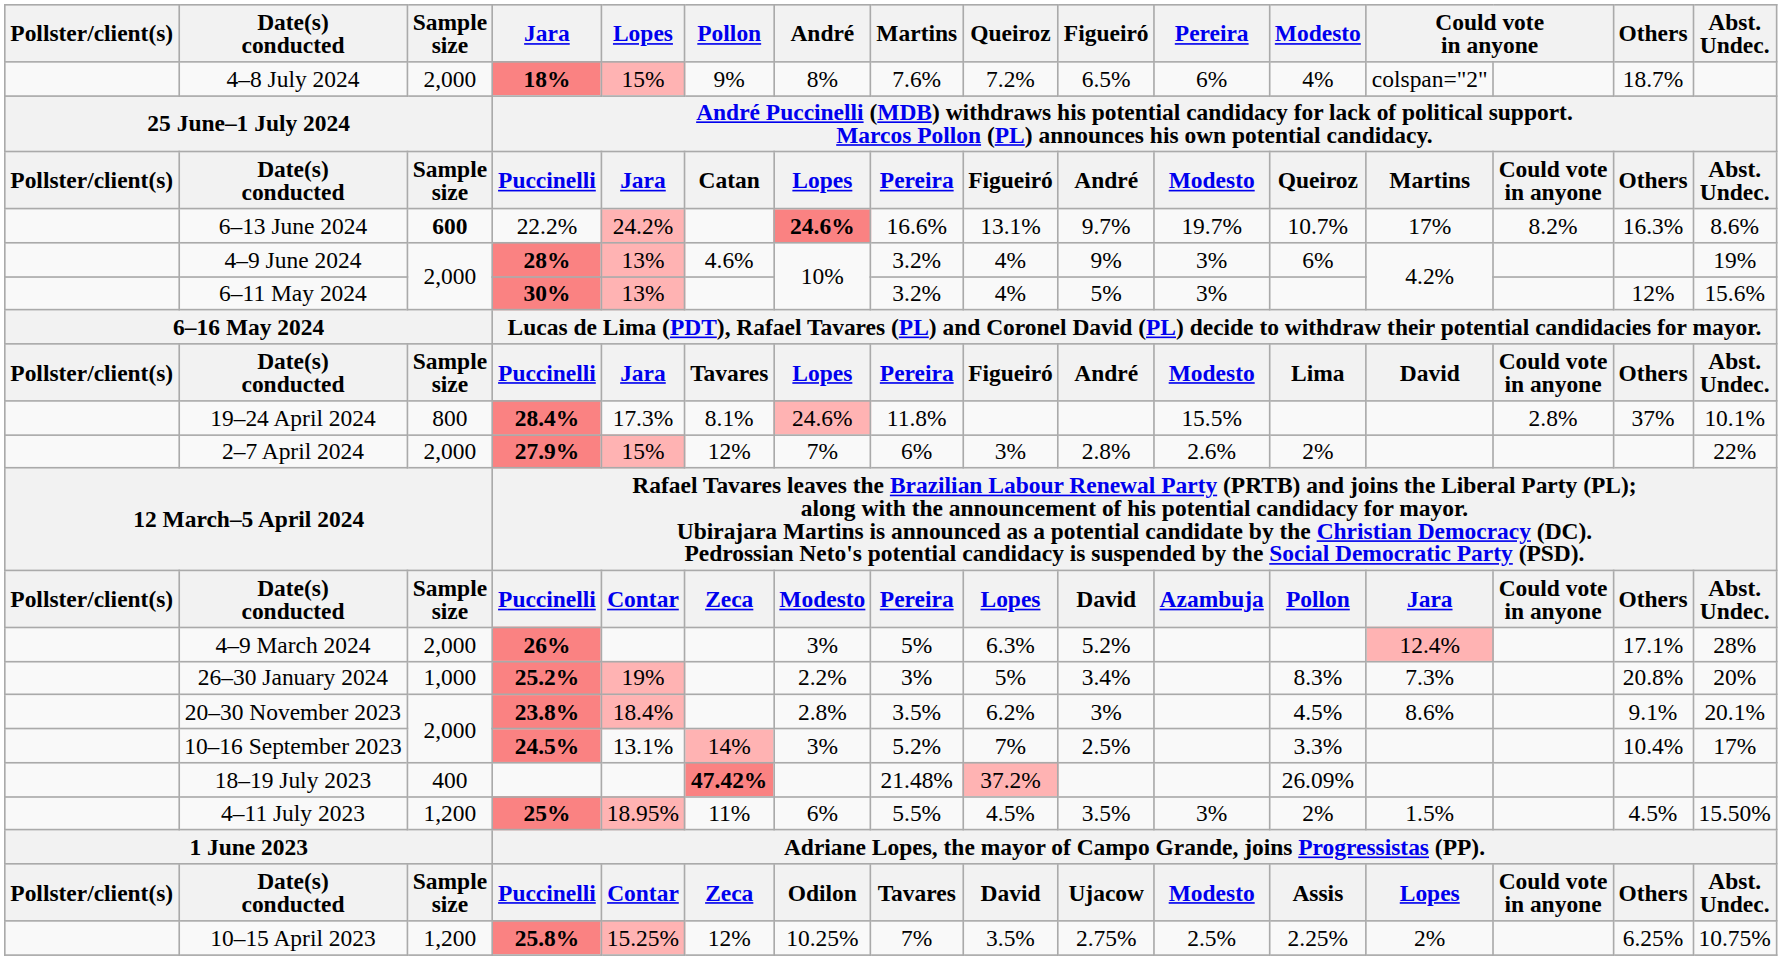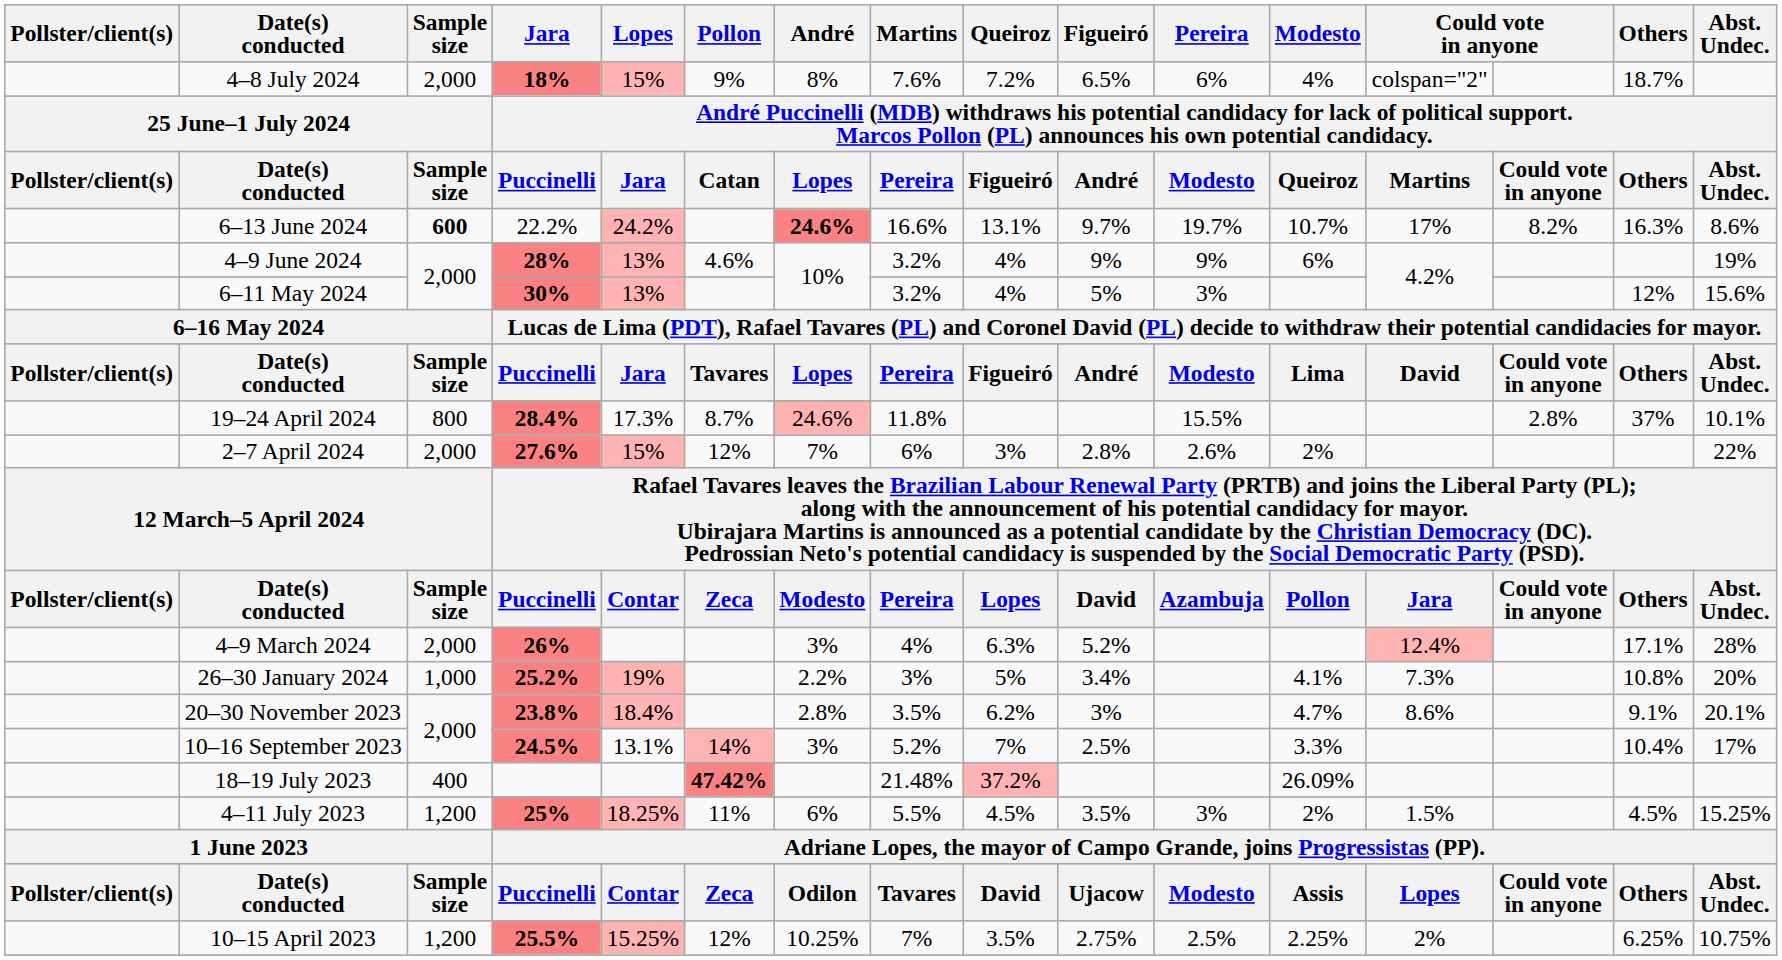(1212, 260) 3% -> (1212, 260) 9%
(729, 418) 8.1% -> (729, 418) 8.7%
(547, 452) 27.9% -> (547, 452) 27.6%
(917, 644) 5% -> (917, 644) 4%
(1318, 678) 8.3% -> (1318, 678) 4.1%
(1653, 678) 20.8% -> (1653, 678) 10.8%
(1318, 712) 4.5% -> (1318, 712) 4.7%
(643, 813) 18.95% -> (643, 813) 18.25%
(1735, 813) 15.50% -> (1735, 813) 15.25%
(547, 938) 25.8% -> (547, 938) 25.5%
